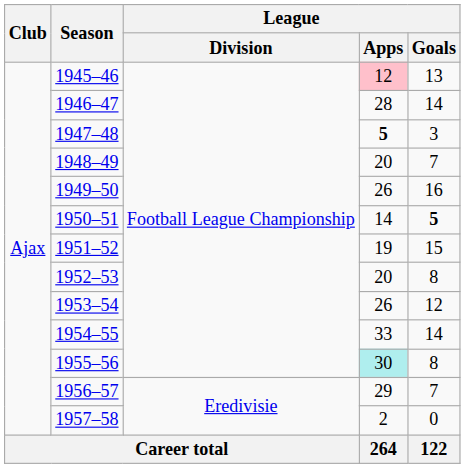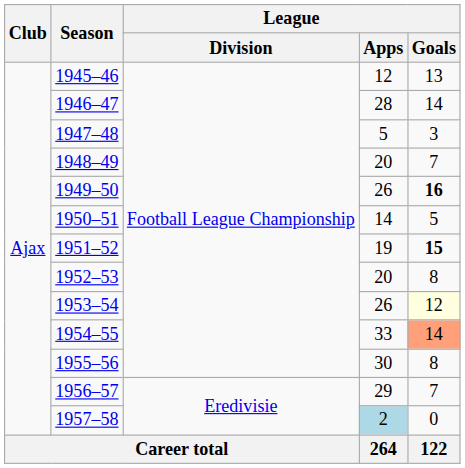(383, 76) pink background -> (383, 76) no background
(383, 133) bold -> (383, 133) normal
(434, 190) normal -> (434, 190) bold
(434, 219) bold -> (434, 219) normal
(434, 248) normal -> (434, 248) bold
(434, 305) no background -> (434, 305) lightyellow background
(434, 334) no background -> (434, 334) lightsalmon background
(383, 362) paleturquoise background -> (383, 362) no background
(383, 420) no background -> (383, 420) lightblue background
